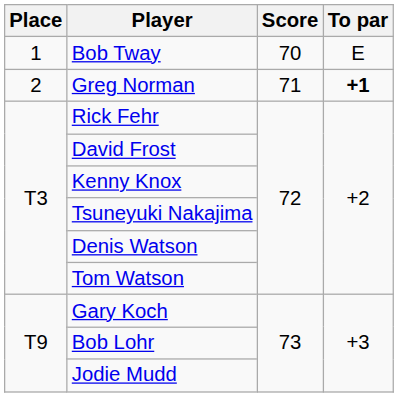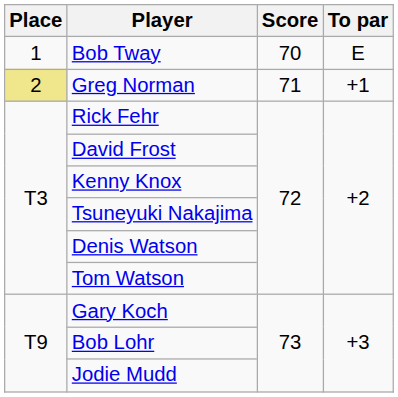(36, 85) no background -> (36, 85) khaki background
(358, 85) bold -> (358, 85) normal
